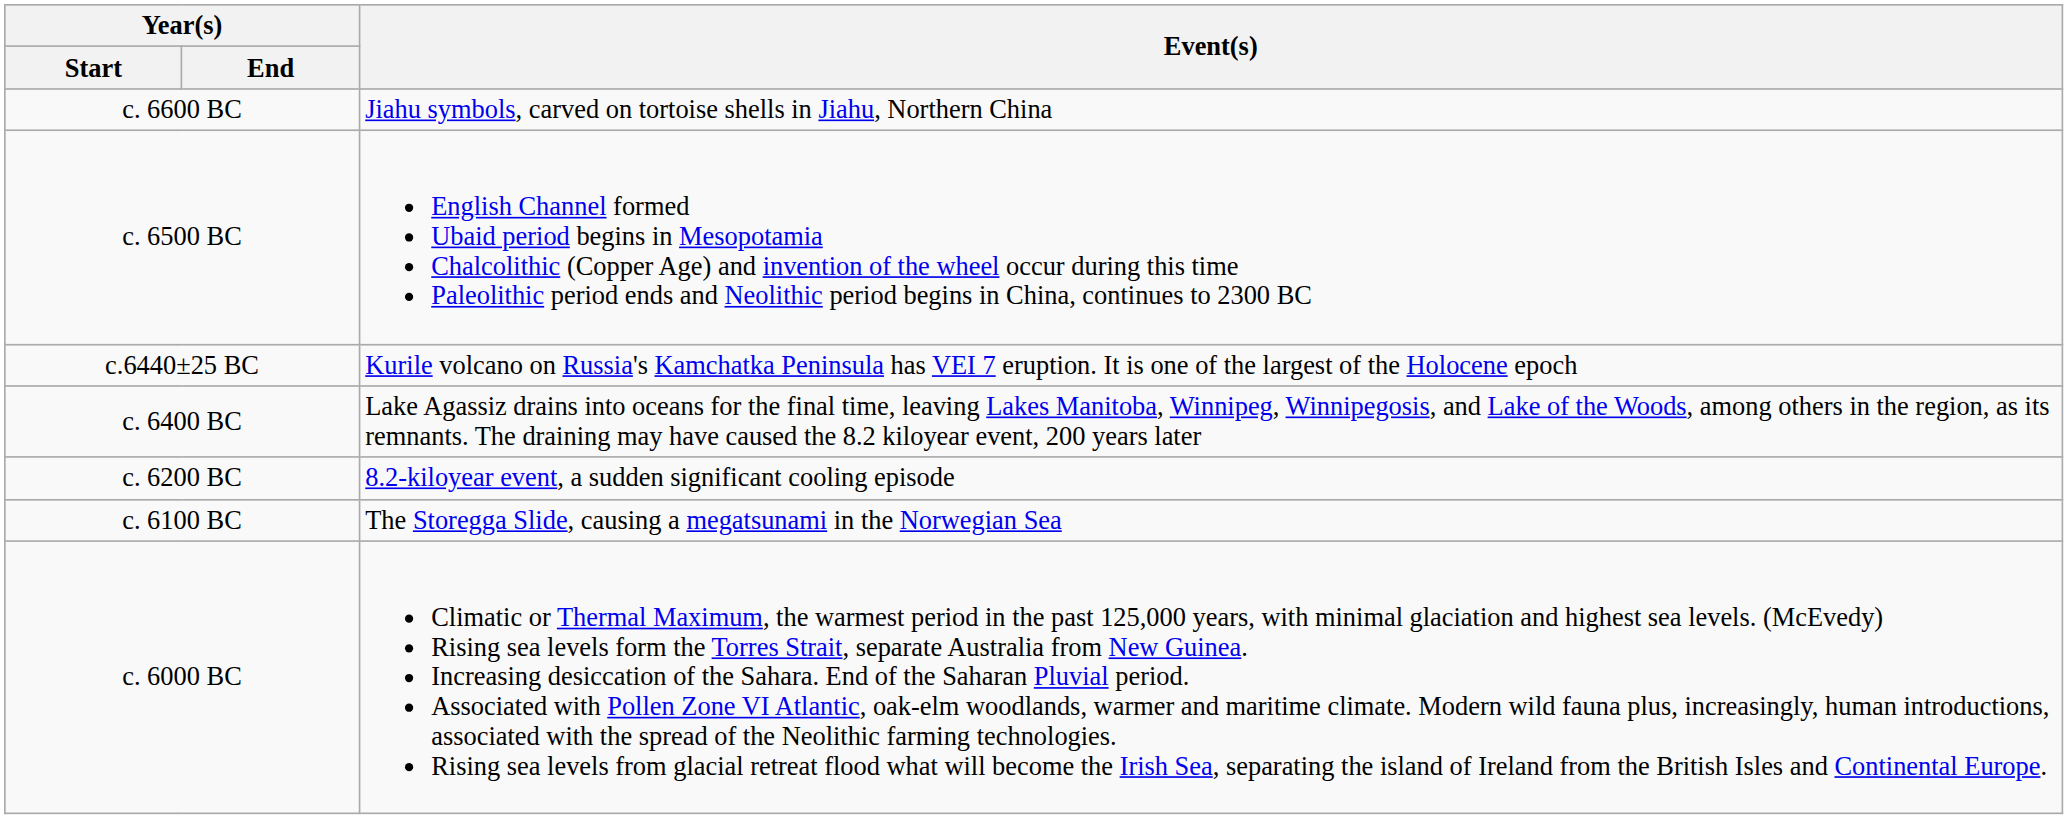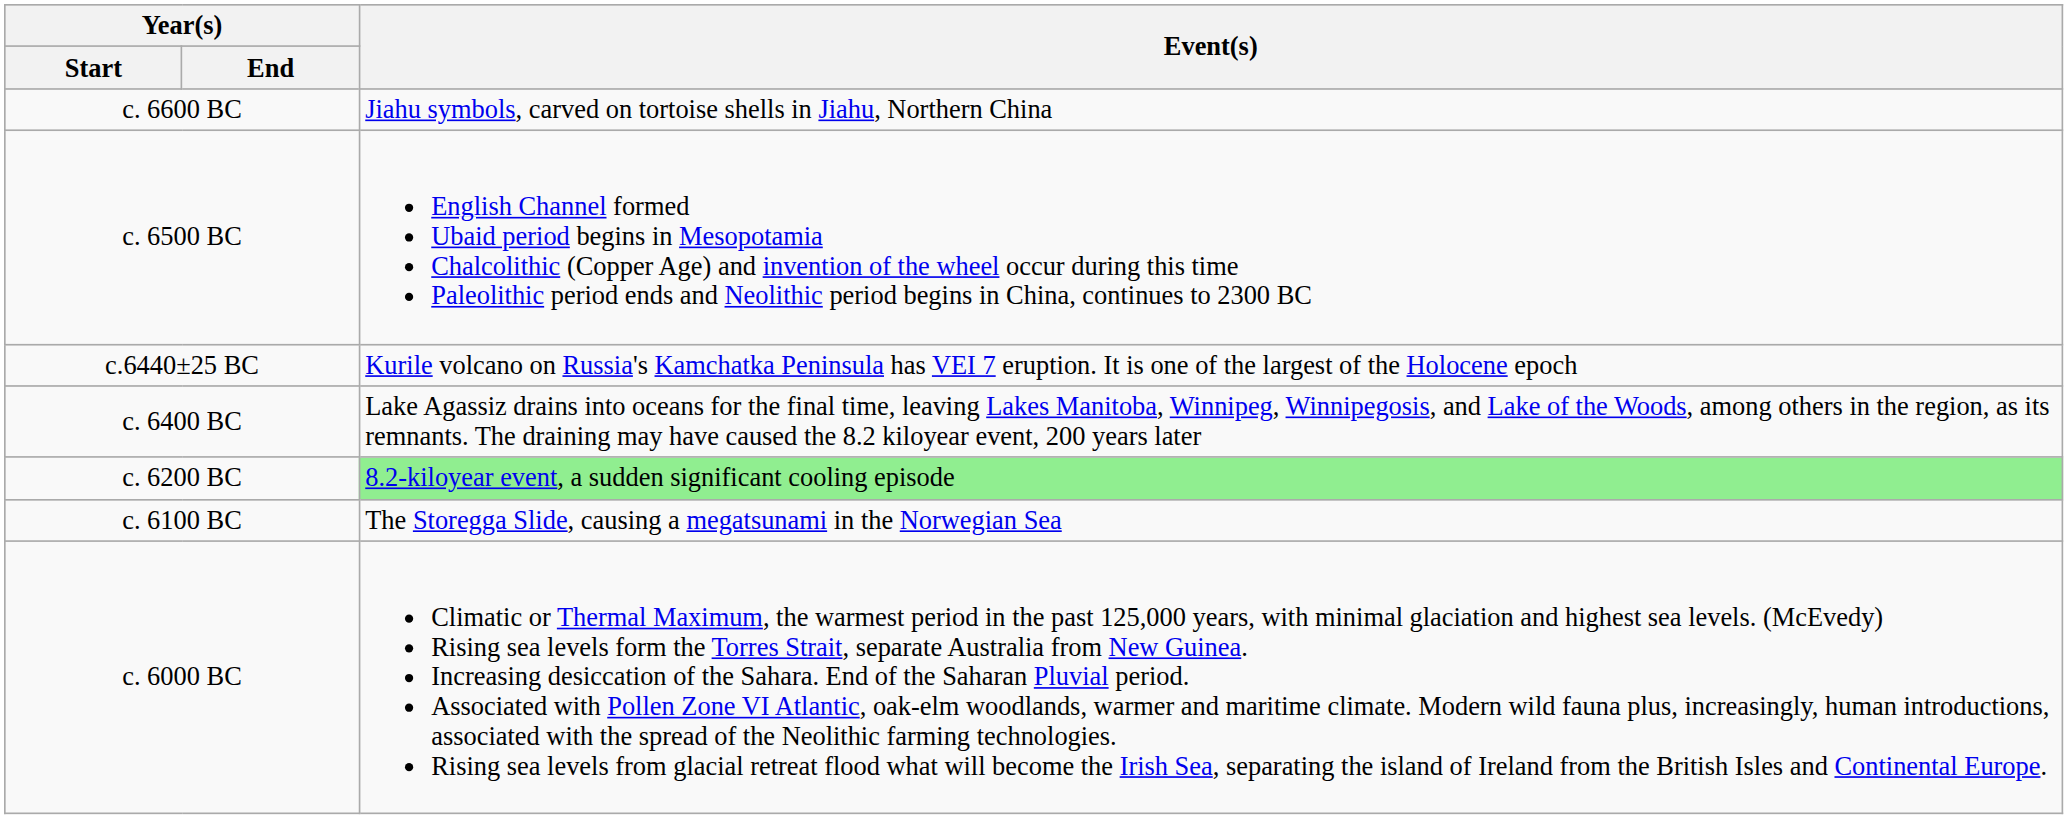(660, 477) no background -> (660, 477) lightgreen background
